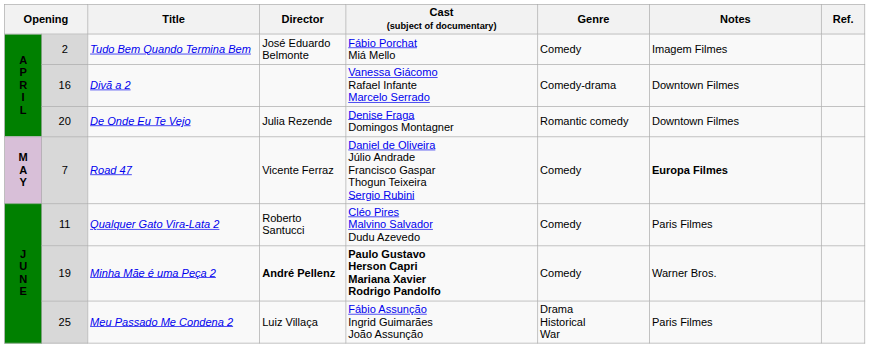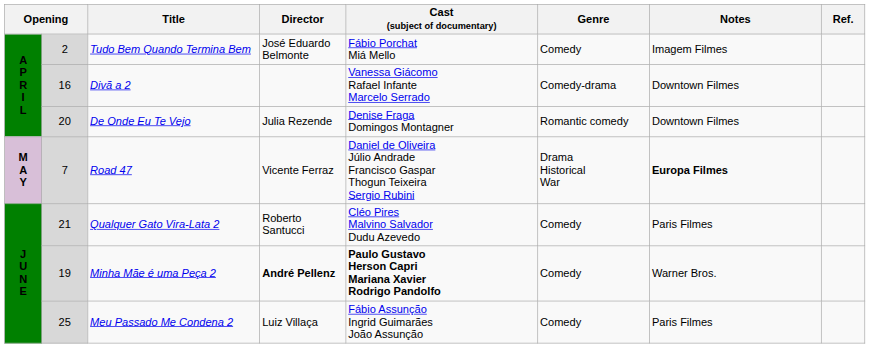(561, 170) Comedy -> (563, 170) Drama Historical War
(65, 224) 11 -> (65, 224) 21
(563, 322) Drama Historical War -> (561, 322) Comedy
